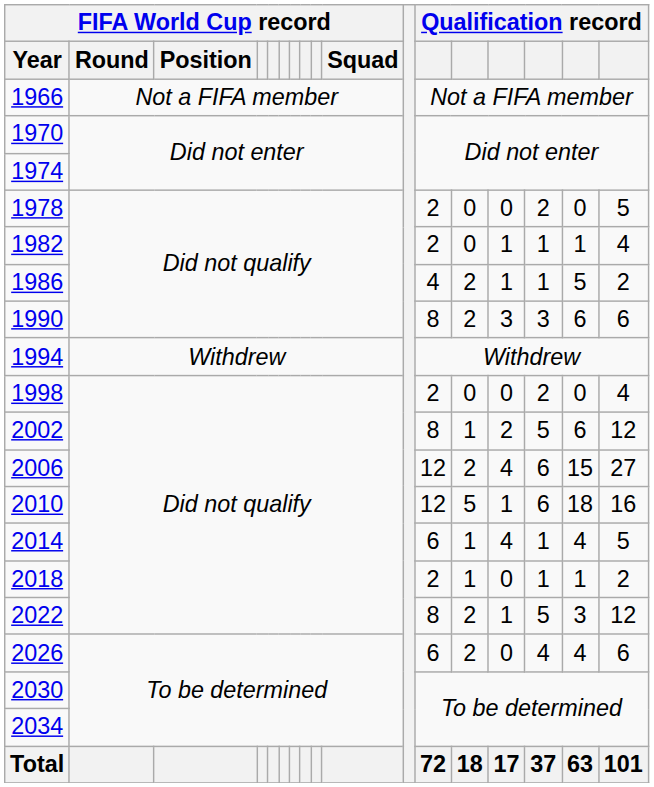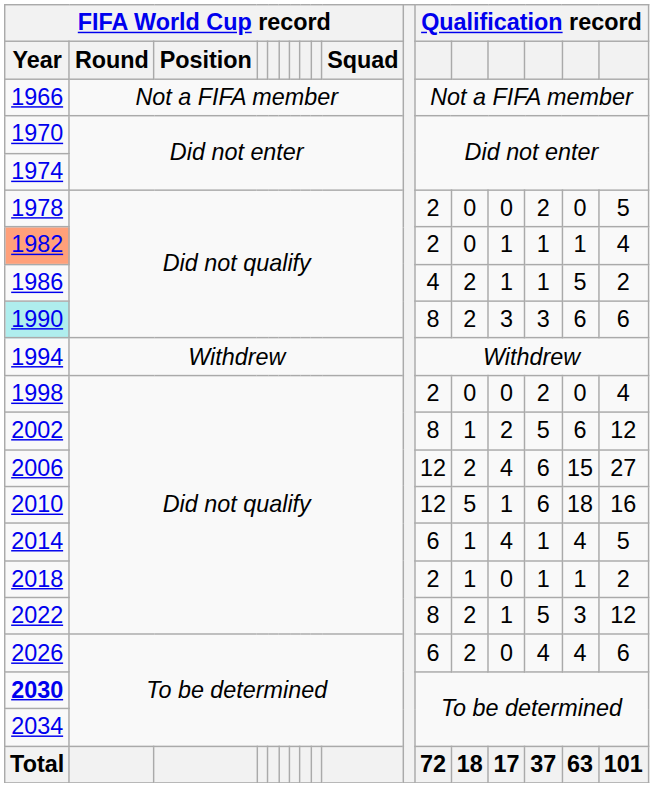(37, 245) no background -> (37, 245) lightsalmon background
(37, 319) no background -> (37, 319) paleturquoise background
(37, 689) normal -> (37, 689) bold
